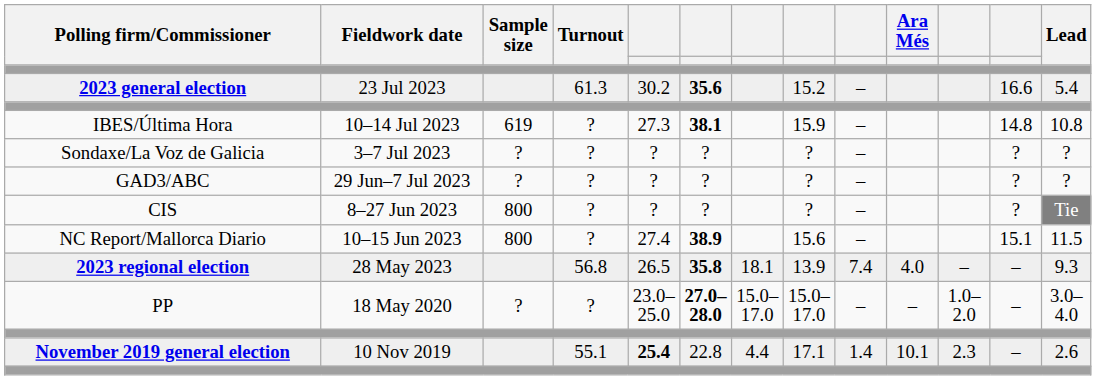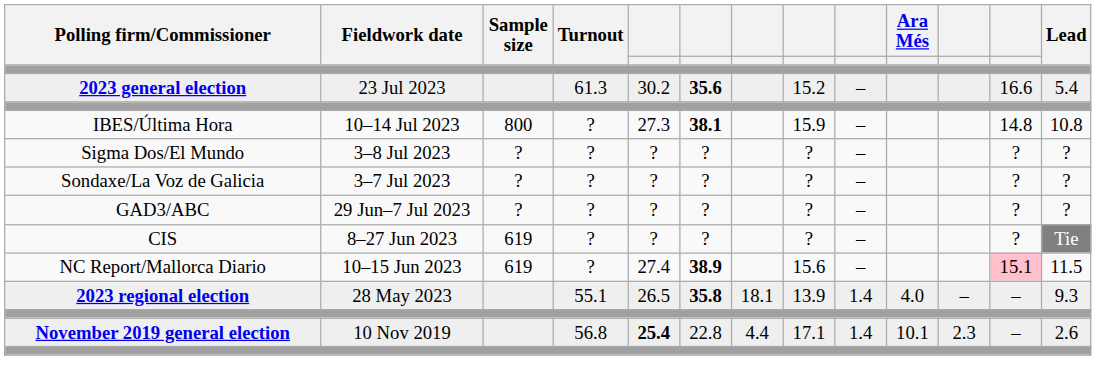(518, 124) 619 -> (518, 124) 800
+ row: (163, 153)
(518, 210) 800 -> (518, 238) 619
(518, 238) 800 -> (518, 266) 619
(1016, 238) no background -> (1016, 266) pink background
(591, 266) 56.8 -> (591, 295) 55.1
(861, 266) 7.4 -> (861, 295) 1.4
- row: (163, 304)
(591, 351) 55.1 -> (591, 332) 56.8
